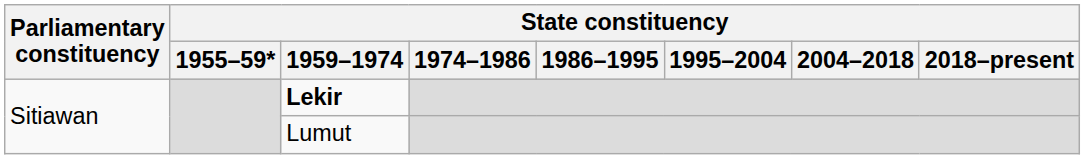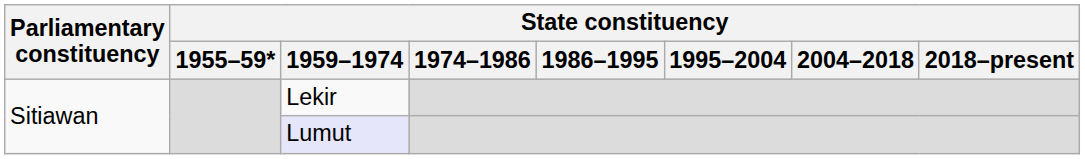(314, 97) bold -> (312, 97) normal
(319, 134) no background -> (319, 134) lavender background
